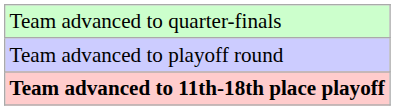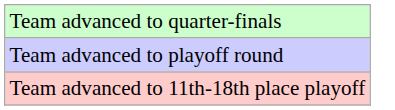(197, 88) bold -> (187, 88) normal
